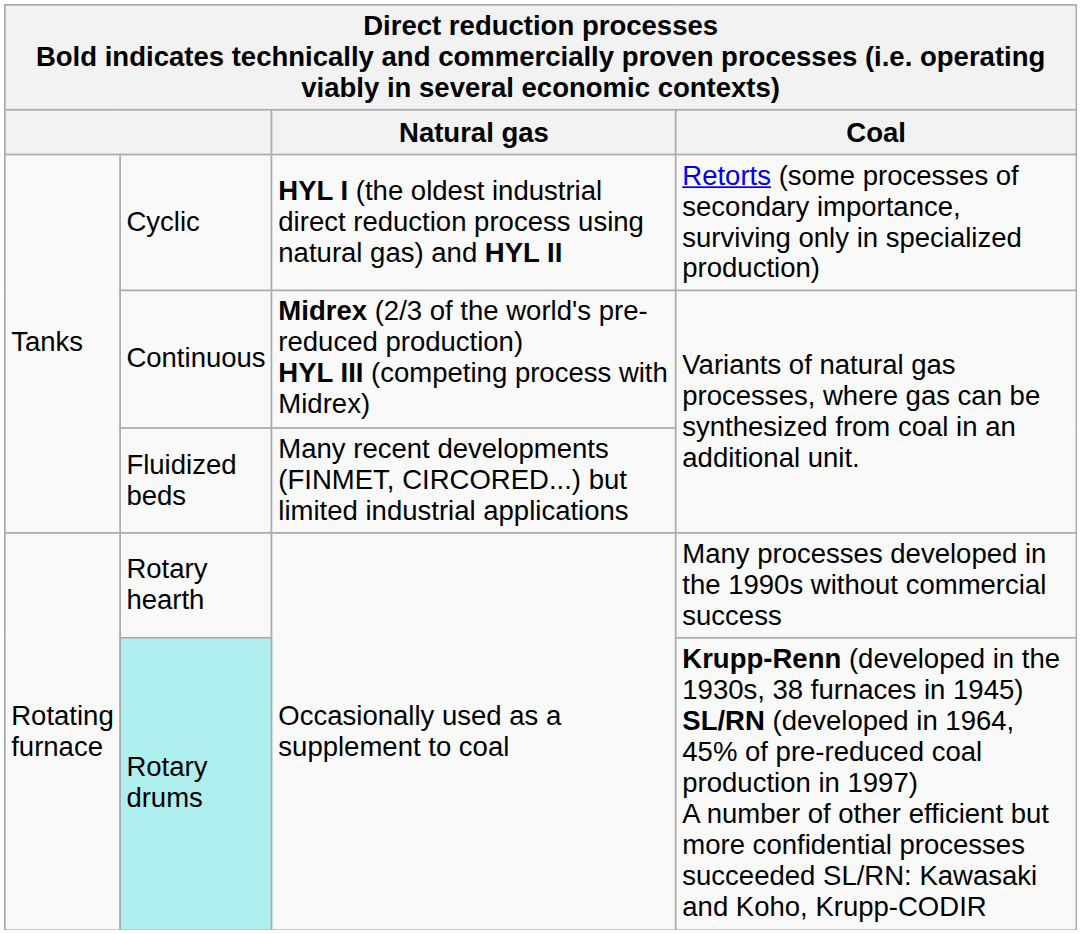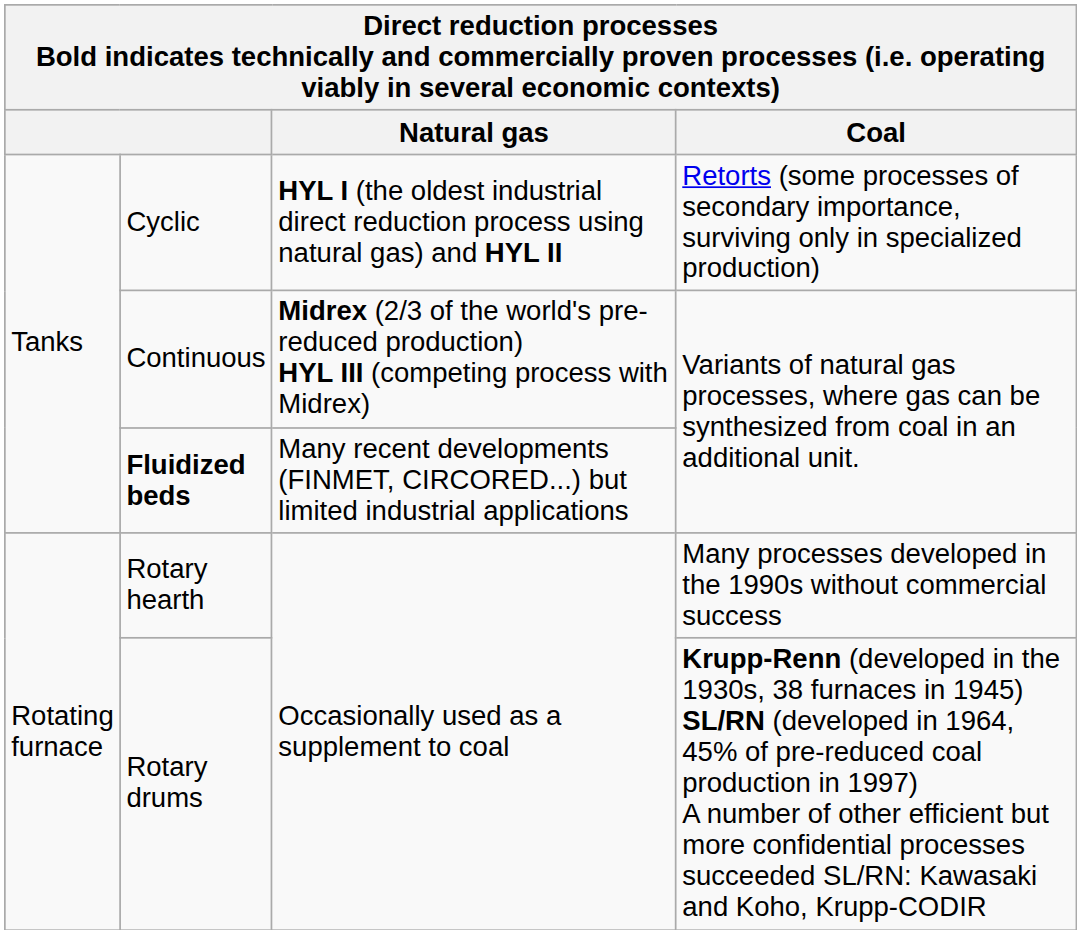(181, 479) normal -> (186, 479) bold
(167, 783) paleturquoise background -> (167, 783) no background
